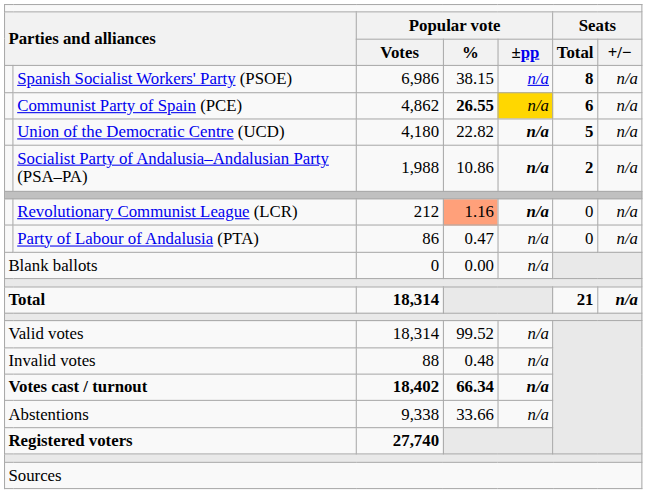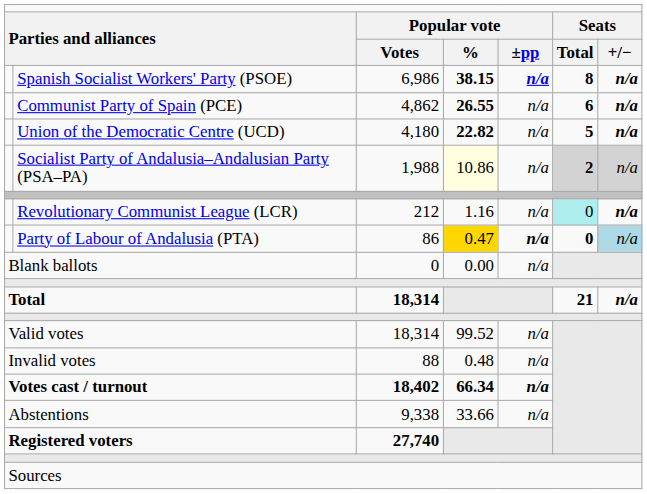(475, 78) normal -> (475, 78) bold
(538, 78) normal -> (538, 78) bold
(627, 78) normal -> (627, 78) bold
(538, 105) gold background -> (538, 105) no background
(627, 105) normal -> (627, 105) bold
(475, 132) normal -> (475, 132) bold
(538, 132) bold -> (538, 132) normal
(627, 132) normal -> (627, 132) bold
(475, 168) no background -> (475, 168) lightyellow background
(538, 168) bold -> (538, 168) normal
(589, 168) no background -> (589, 168) lightgrey background
(627, 168) no background -> (627, 168) lightgrey background
(479, 212) lightsalmon background -> (479, 212) no background
(538, 212) bold -> (538, 212) normal
(589, 212) no background -> (589, 212) paleturquoise background
(627, 212) normal -> (627, 212) bold
(479, 238) no background -> (479, 238) gold background
(538, 238) normal -> (538, 238) bold
(589, 238) normal -> (589, 238) bold
(627, 238) no background -> (627, 238) lightblue background
